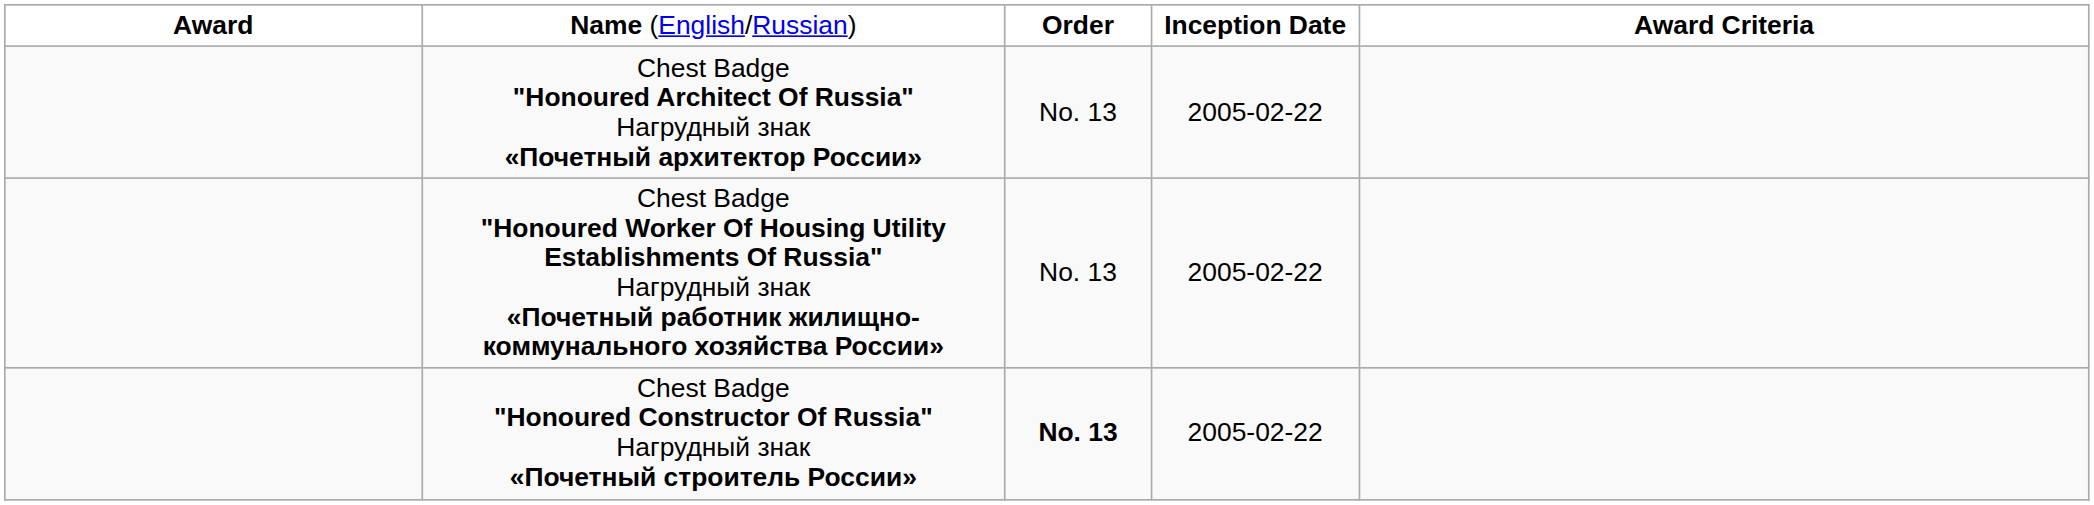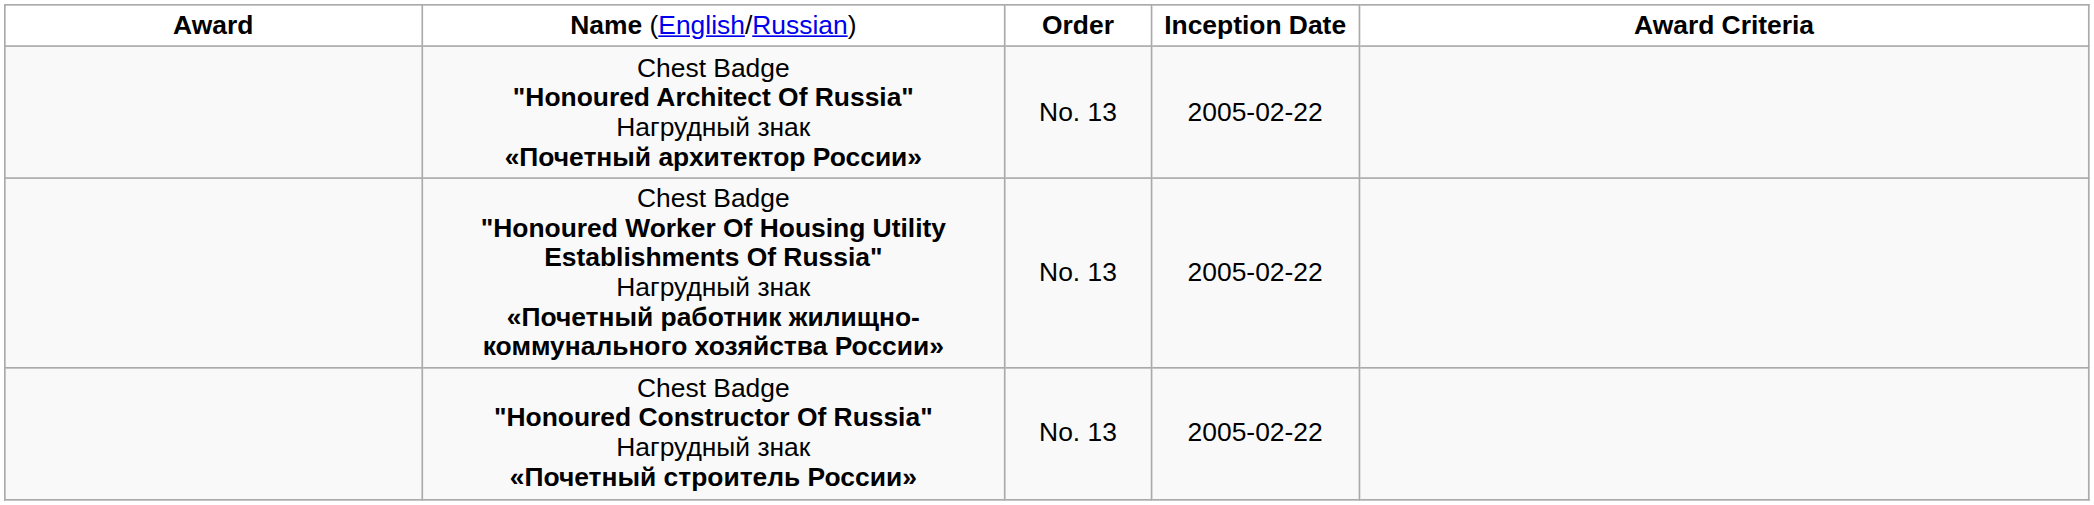(1078, 433) bold -> (1078, 433) normal
